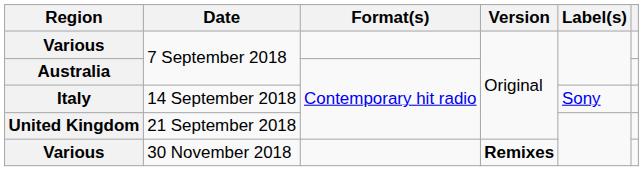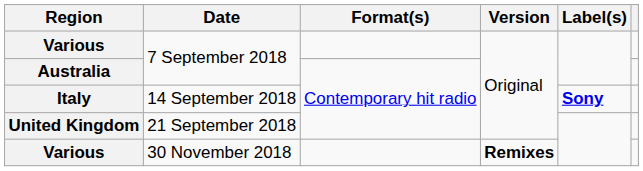(581, 98) normal -> (583, 98) bold
